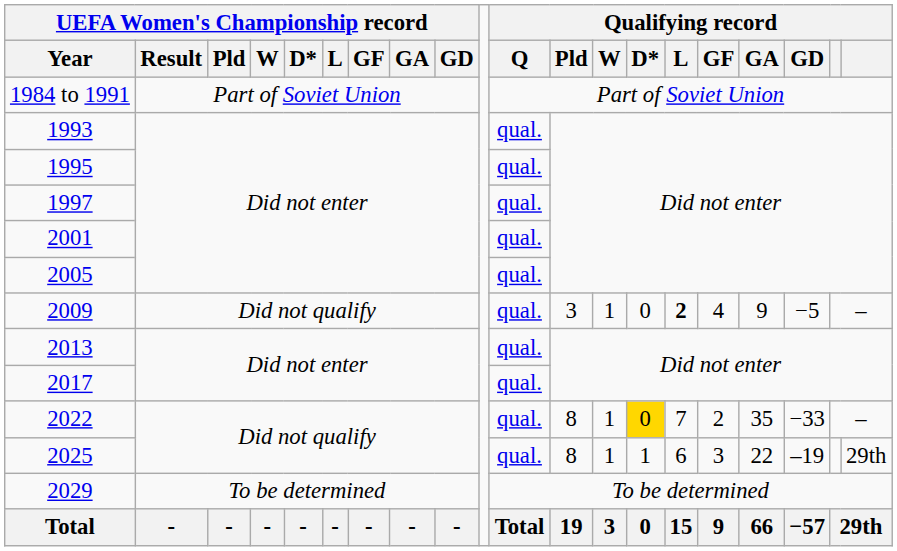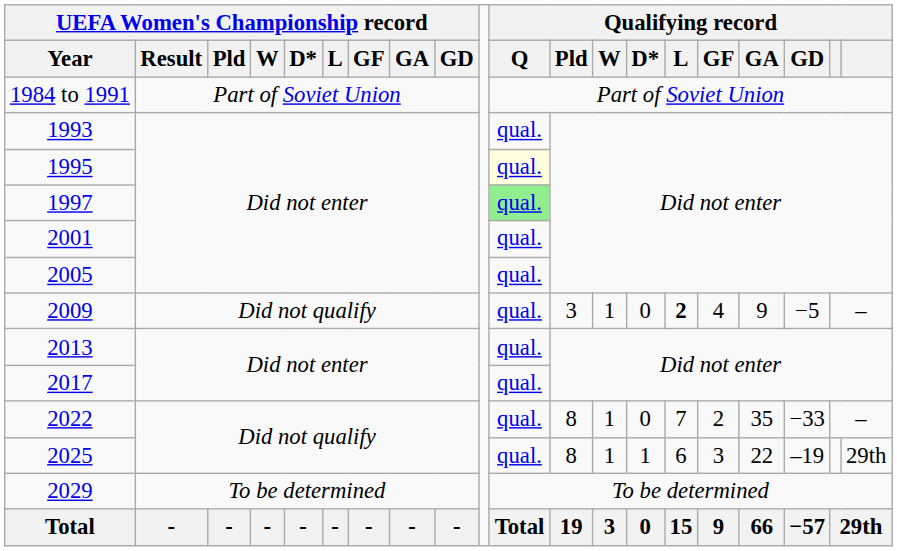(519, 166) no background -> (519, 166) lightyellow background
(519, 202) no background -> (519, 202) lightgreen background
(645, 418) gold background -> (645, 418) no background
